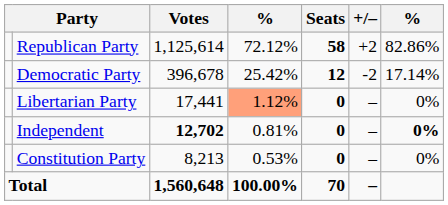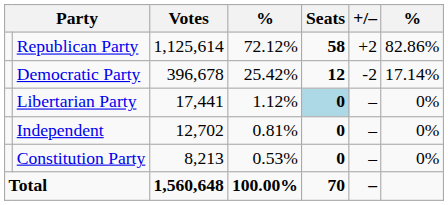(275, 102) lightsalmon background -> (275, 102) no background
(341, 102) no background -> (341, 102) lightblue background
(200, 130) bold -> (200, 130) normal
(426, 130) bold -> (428, 130) normal
